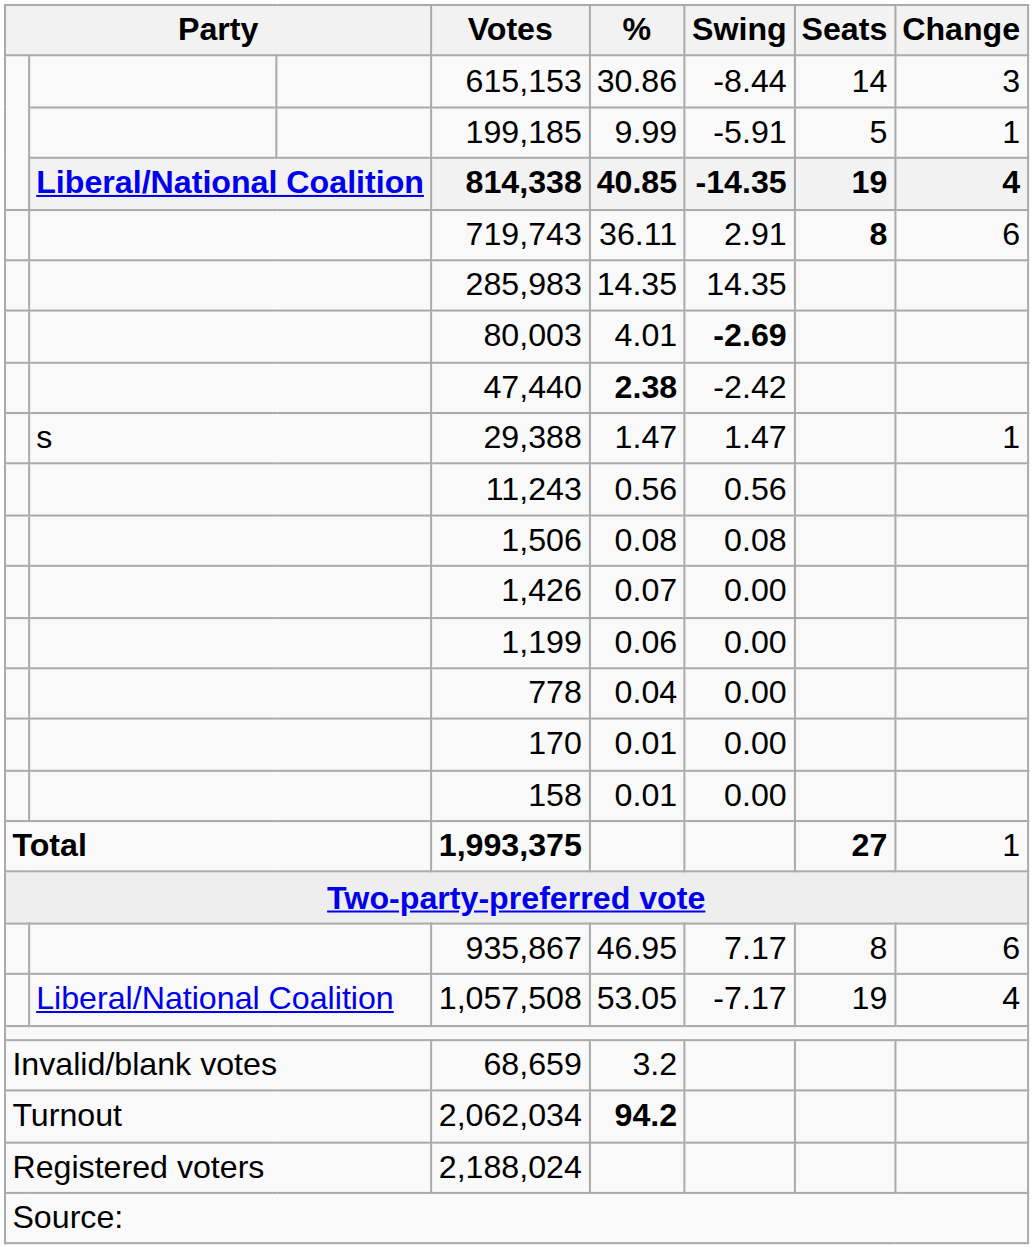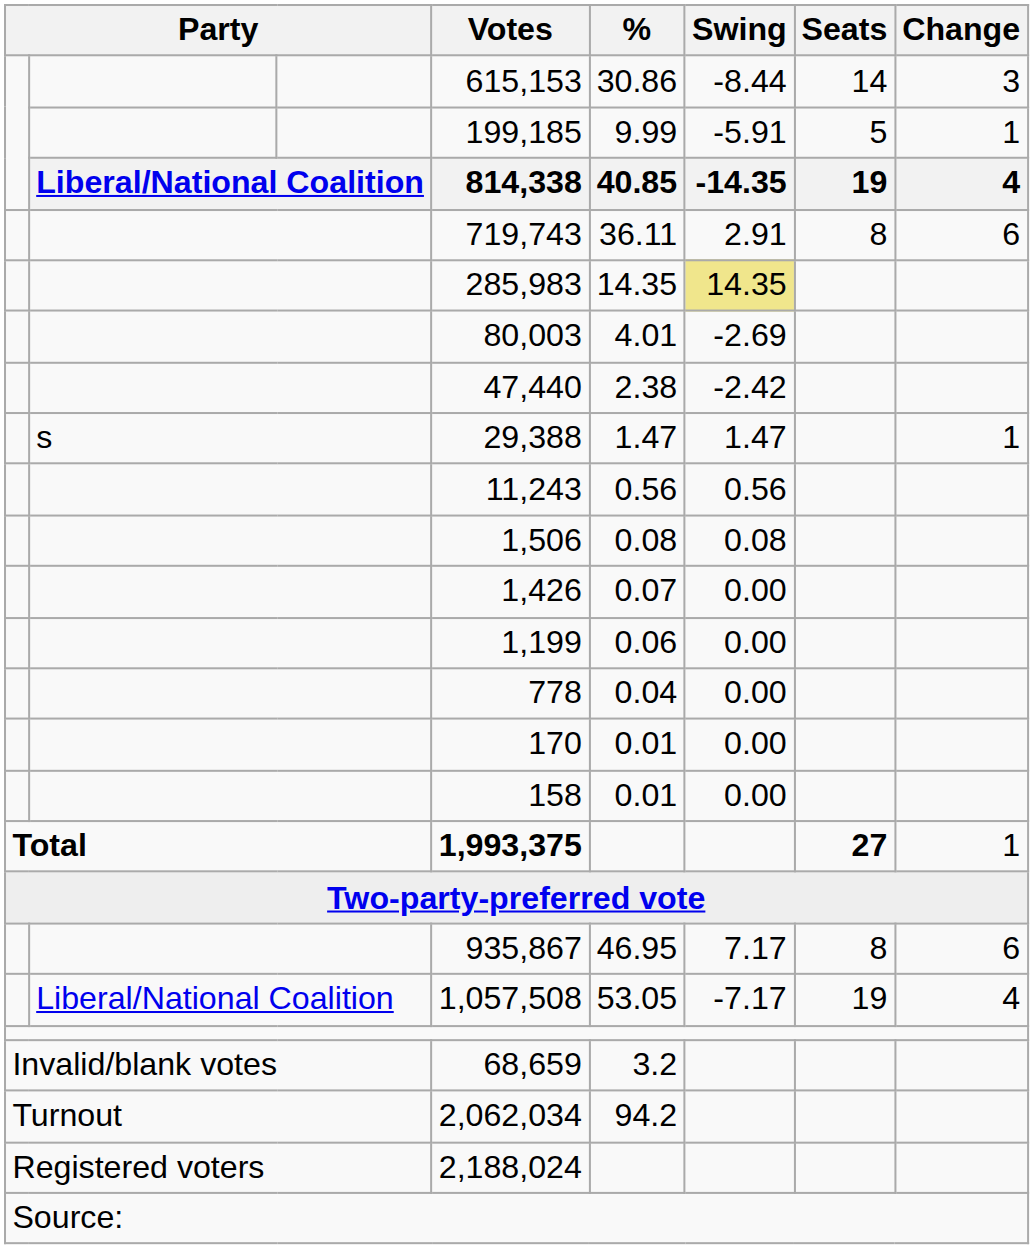(878, 234) bold -> (878, 234) normal
(746, 285) no background -> (746, 285) khaki background
(750, 336) bold -> (750, 336) normal
(646, 387) bold -> (646, 387) normal
(646, 1115) bold -> (646, 1115) normal
